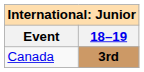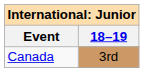(109, 57) bold -> (109, 57) normal
